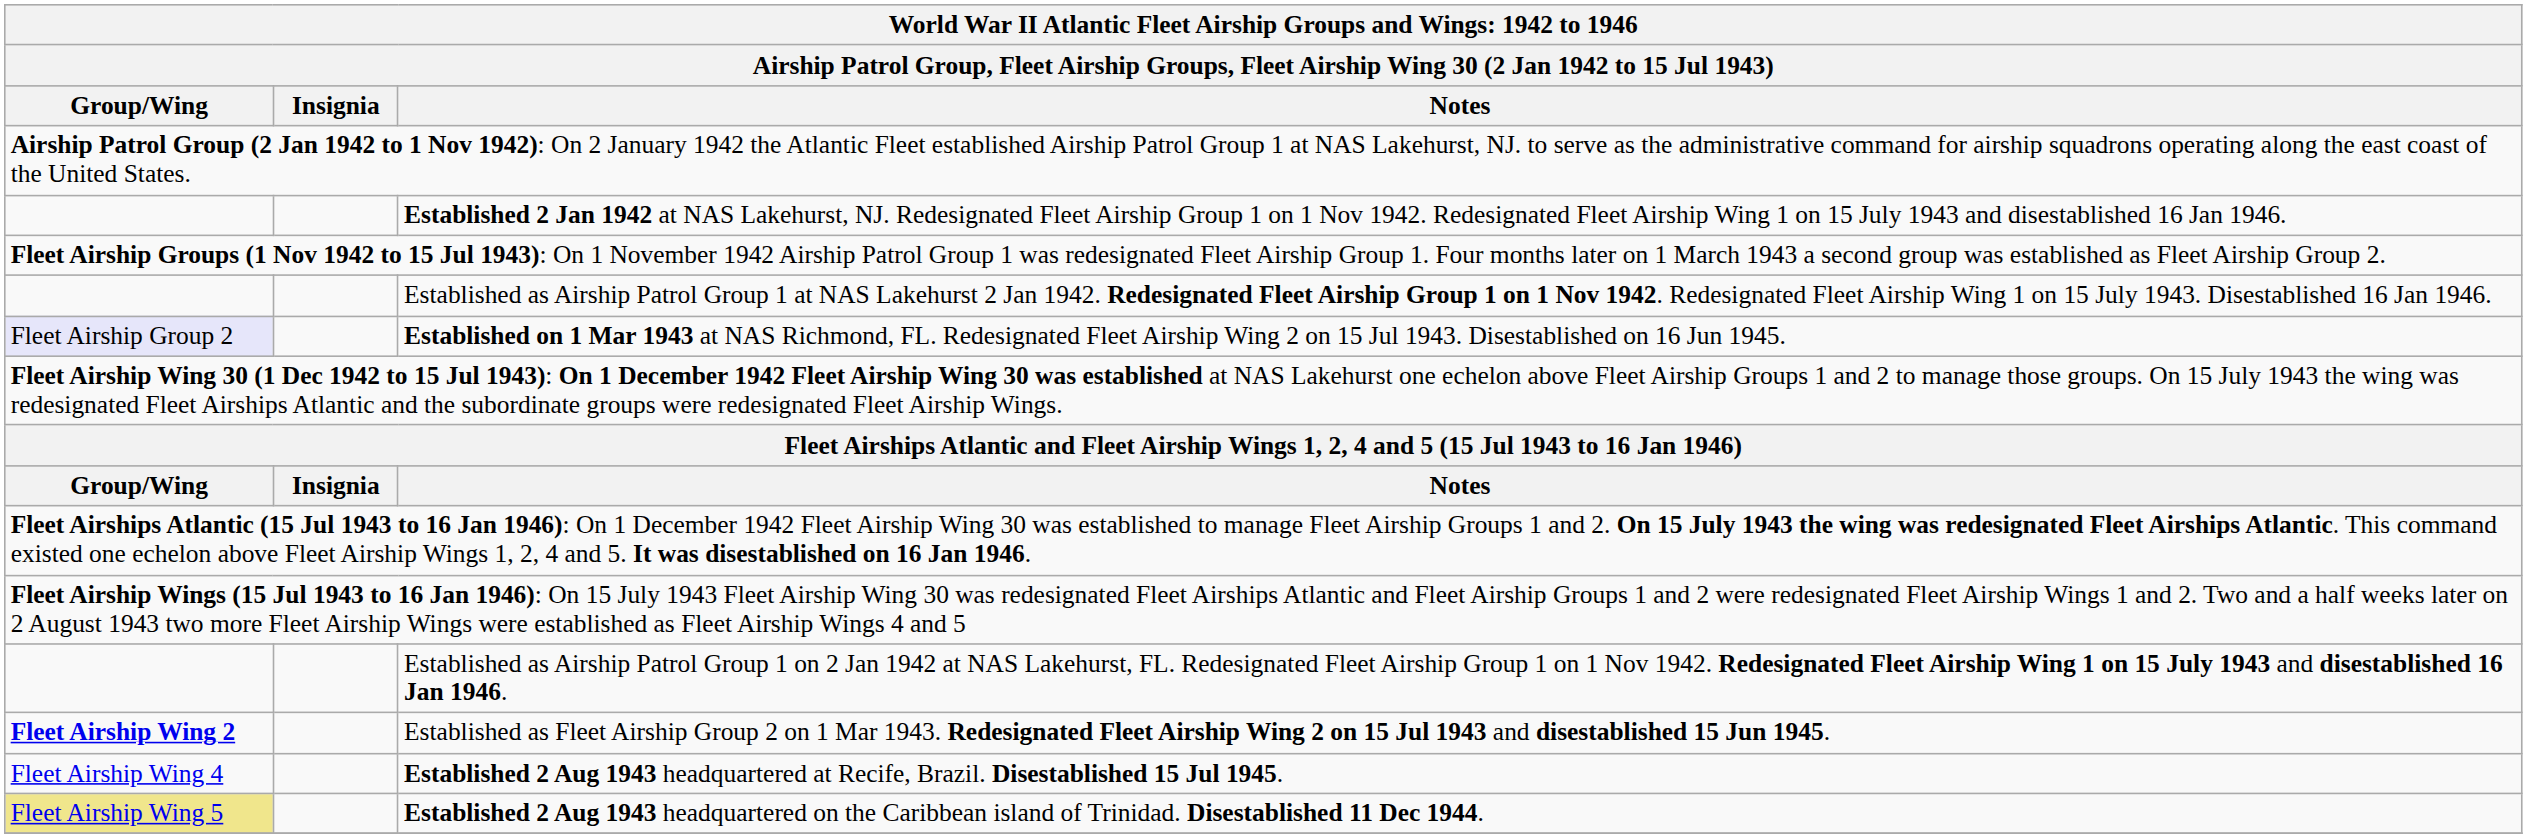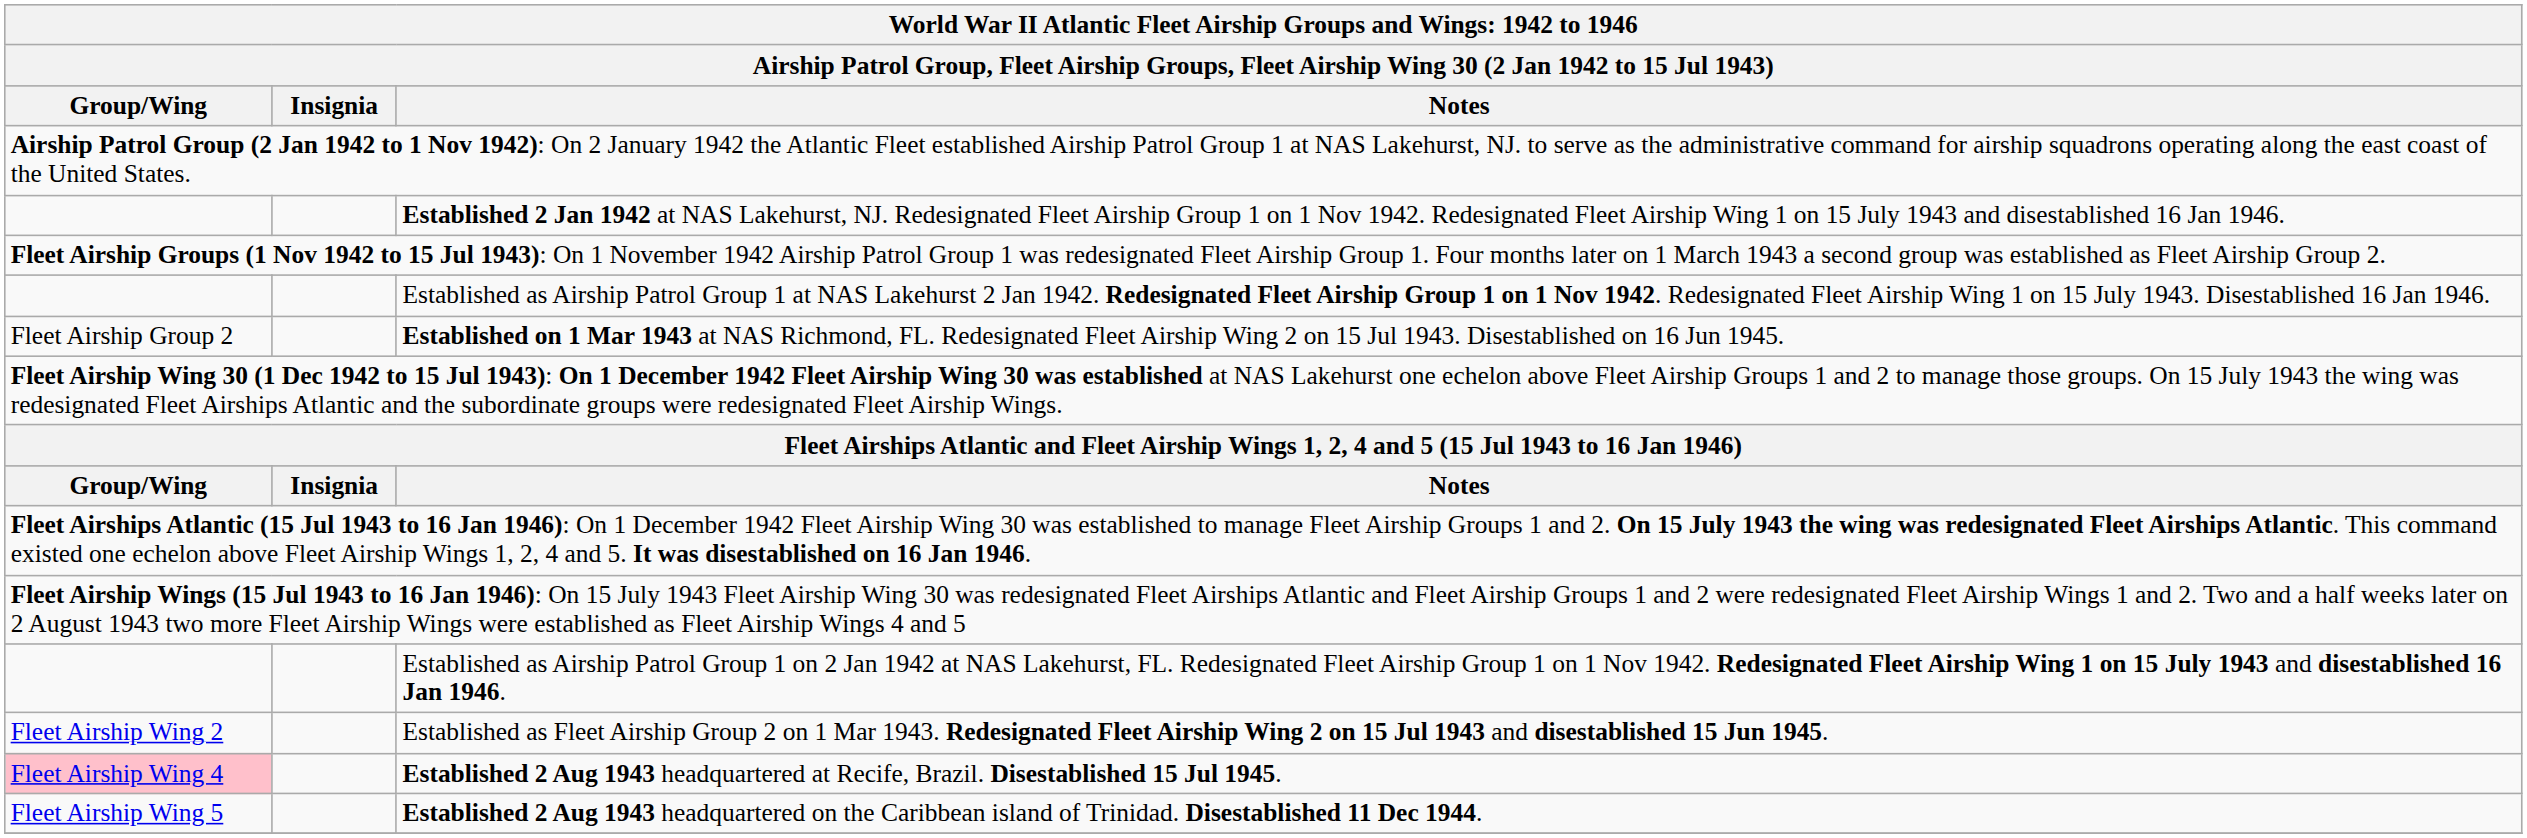(122, 335) lavender background -> (122, 335) no background
(123, 732) bold -> (117, 732) normal
(117, 772) no background -> (117, 772) pink background
(117, 813) khaki background -> (117, 813) no background
